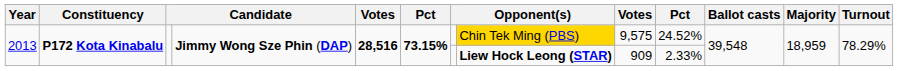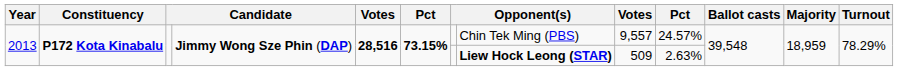(519, 35) gold background -> (519, 35) no background
(636, 35) 9,575 -> (636, 35) 9,557
(680, 35) 24.52% -> (680, 35) 24.57%
(641, 56) 909 -> (641, 56) 509
(684, 56) 2.33% -> (684, 56) 2.63%
